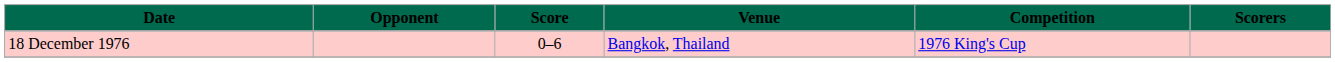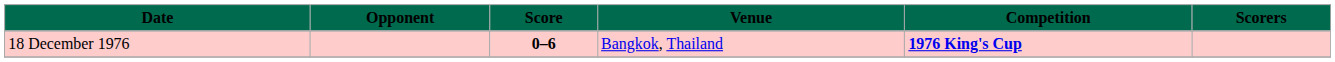(550, 44) normal -> (544, 44) bold
(972, 44) normal -> (965, 44) bold
